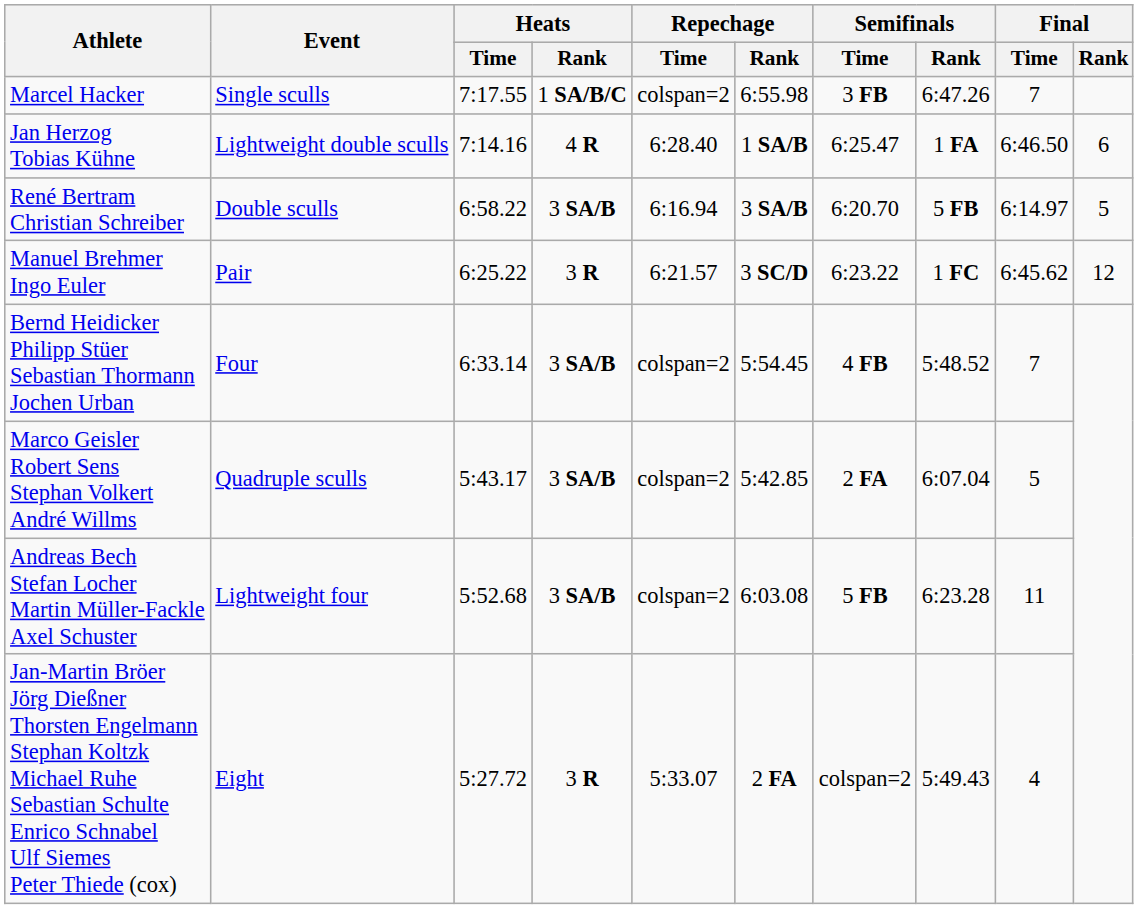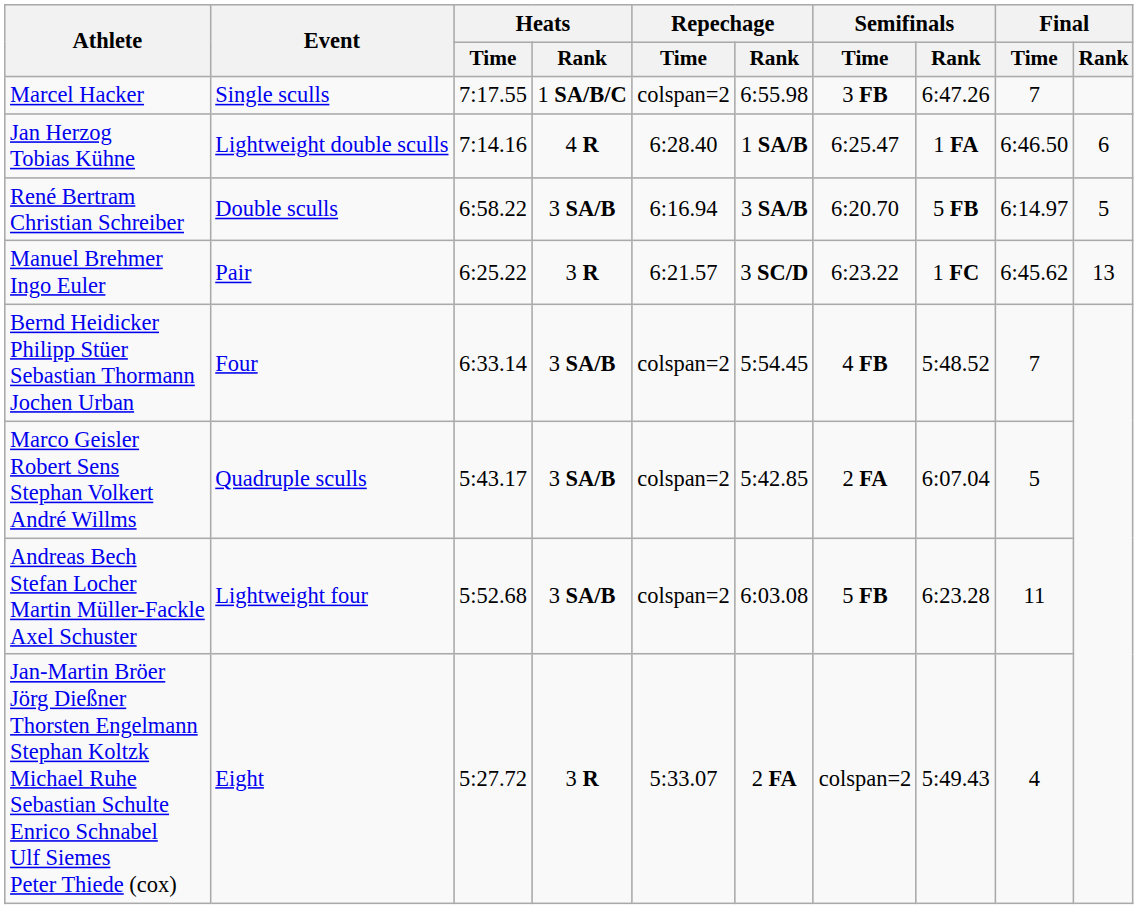(1103, 272) 12 -> (1103, 272) 13
